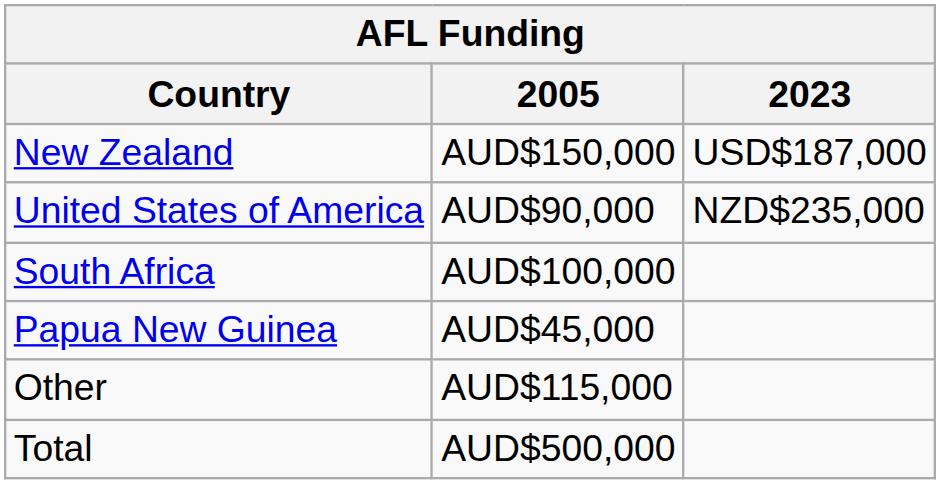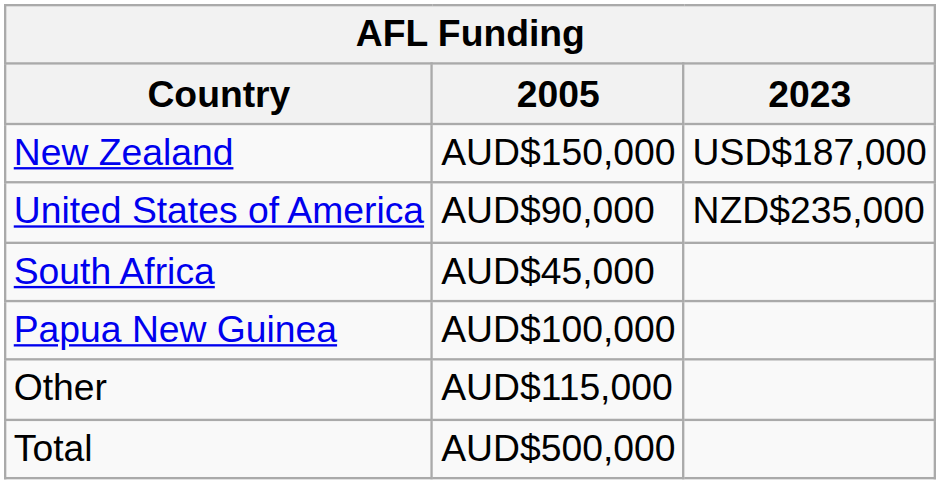(558, 270) AUD$100,000 -> (548, 270) AUD$45,000
(548, 329) AUD$45,000 -> (558, 329) AUD$100,000
